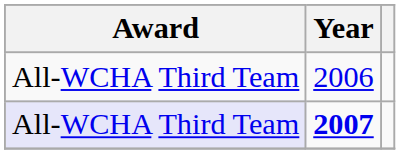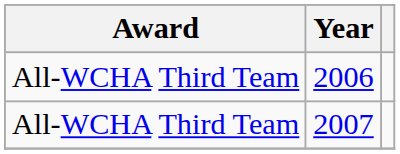(156, 124) lavender background -> (156, 124) no background
(343, 124) bold -> (343, 124) normal
